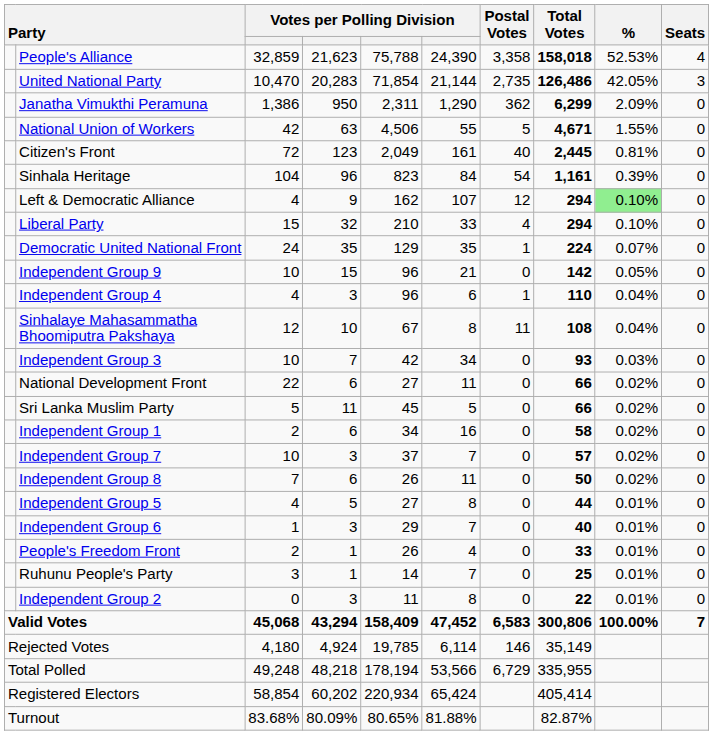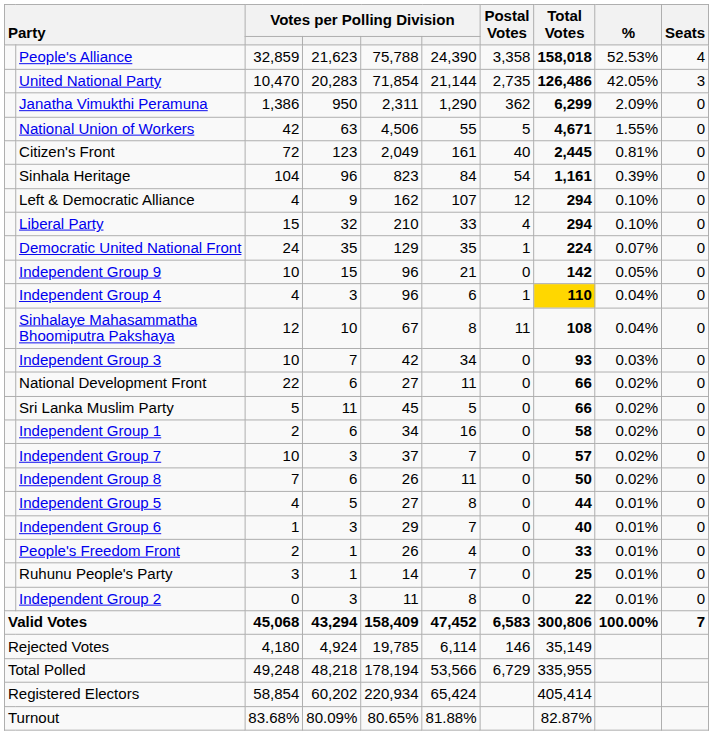(637, 200) lightgreen background -> (637, 200) no background
(580, 295) no background -> (580, 295) gold background
